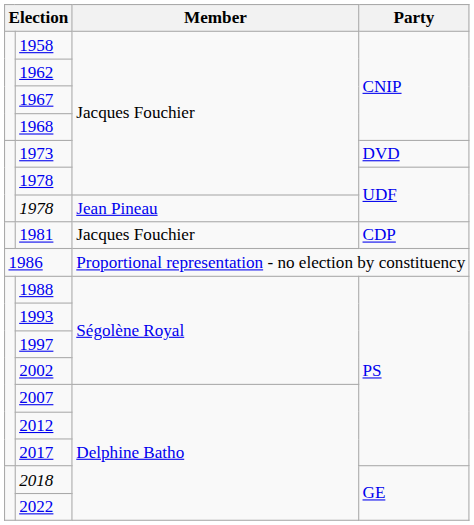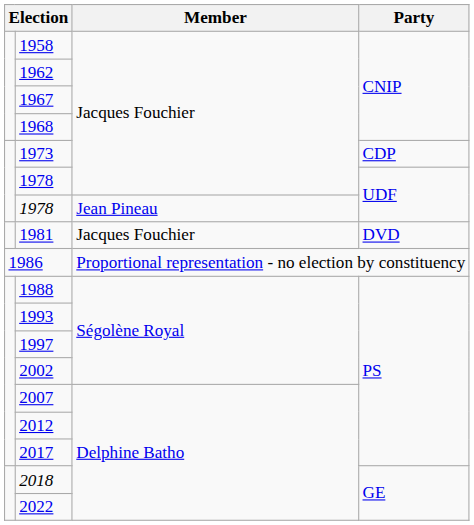(381, 153) DVD -> (379, 153) CDP
(379, 235) CDP -> (381, 235) DVD
